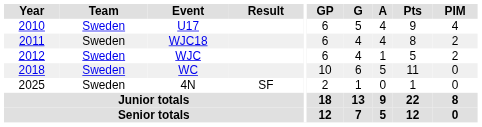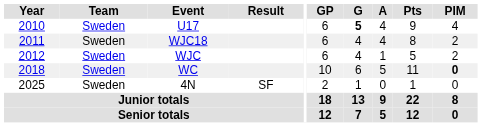(358, 26) normal -> (358, 26) bold
(455, 70) normal -> (455, 70) bold
